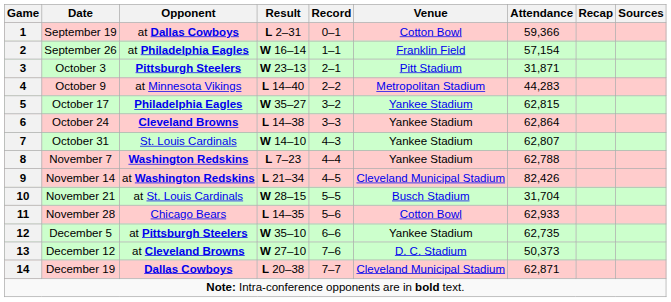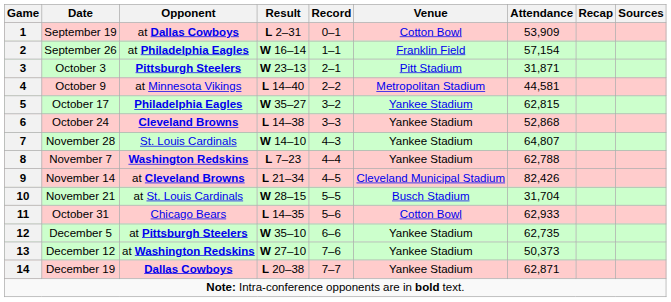(542, 31) 59,366 -> (542, 31) 53,909
(542, 86) 44,283 -> (542, 86) 44,581
(542, 123) 62,864 -> (542, 123) 52,868
(81, 141) October 31 -> (81, 141) November 28
(542, 141) 62,807 -> (542, 141) 64,807
(188, 178) at Washington Redskins -> (188, 178) at Cleveland Browns
(81, 214) November 28 -> (81, 214) October 31
(188, 251) at Cleveland Browns -> (188, 251) at Washington Redskins
(431, 251) D. C. Stadium -> (431, 251) Yankee Stadium
(431, 269) Cleveland Municipal Stadium -> (431, 269) Yankee Stadium
